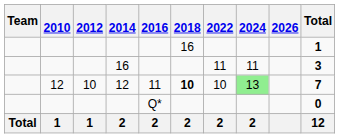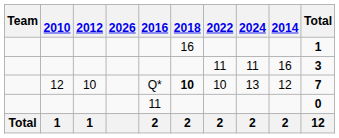columns swapped: (122, 28) <-> (285, 28)
(155, 85) 11 -> (155, 85) Q*
(252, 85) lightgreen background -> (252, 85) no background
(155, 104) Q* -> (155, 104) 11
